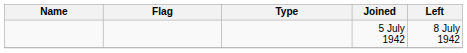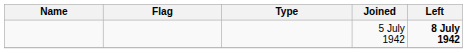(447, 34) normal -> (446, 34) bold
